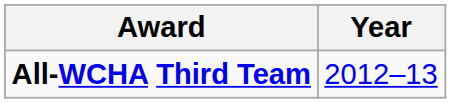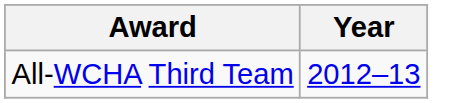(161, 73) bold -> (153, 73) normal
